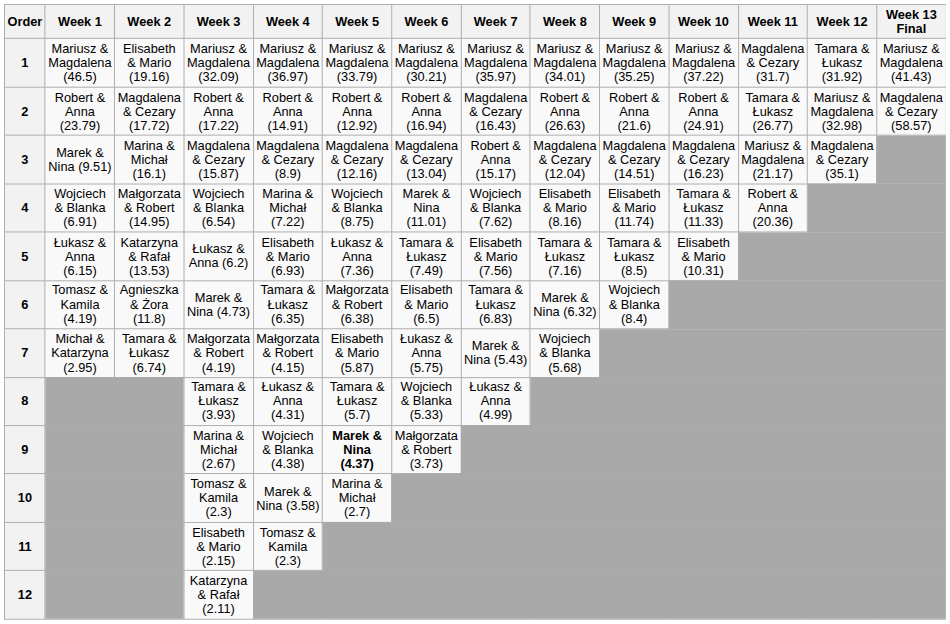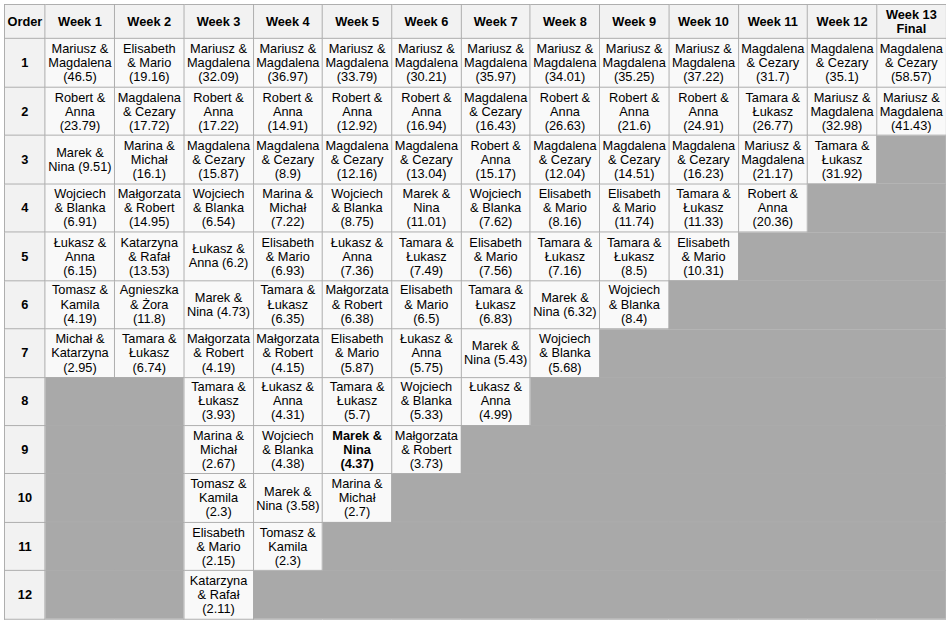(842, 62) Tamara & Łukasz (31.92) -> (842, 62) Magdalena & Cezary (35.1)
(911, 62) Mariusz & Magdalena (41.43) -> (911, 62) Magdalena & Cezary (58.57)
(911, 111) Magdalena & Cezary (58.57) -> (911, 111) Mariusz & Magdalena (41.43)
(842, 159) Magdalena & Cezary (35.1) -> (842, 159) Tamara & Łukasz (31.92)
